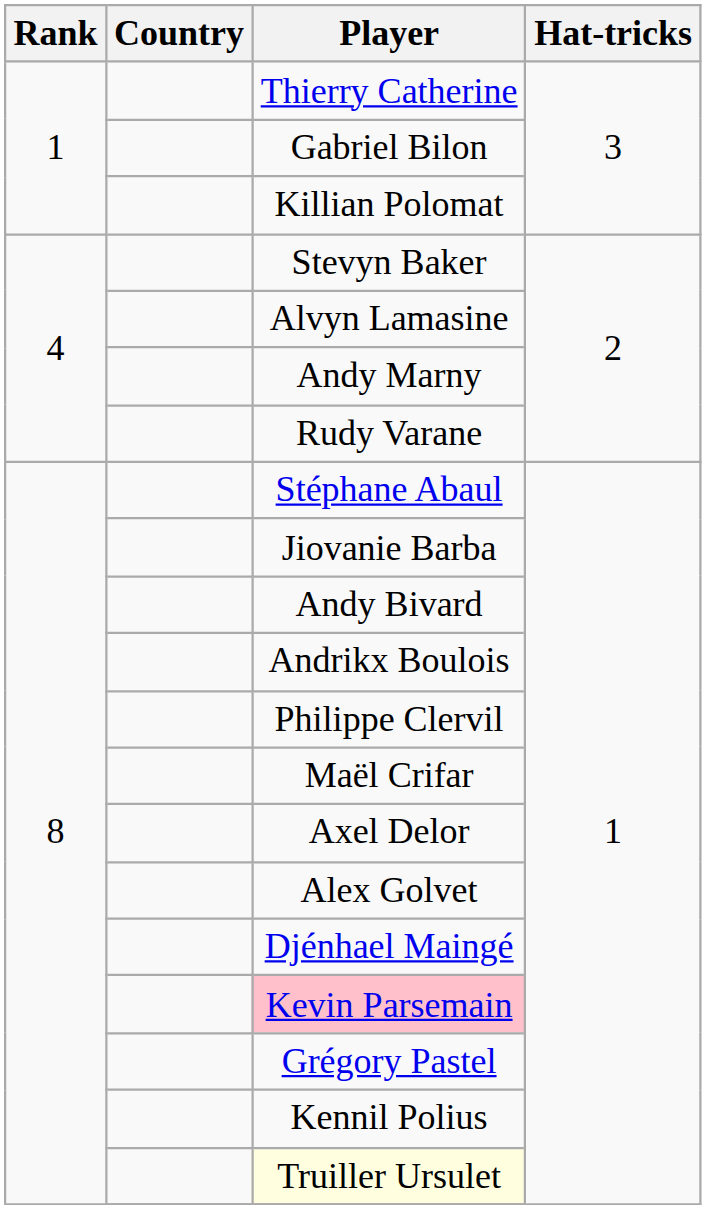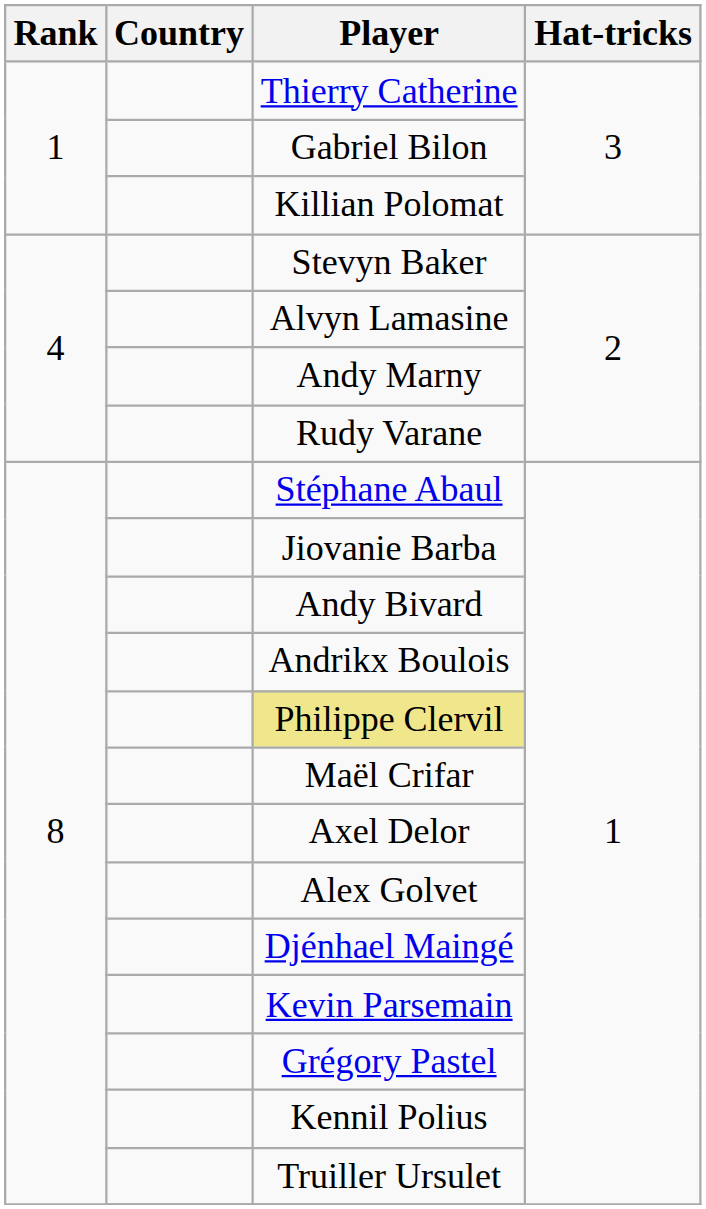(389, 718) no background -> (389, 718) khaki background
(389, 1003) pink background -> (389, 1003) no background
(389, 1174) lightyellow background -> (389, 1174) no background
